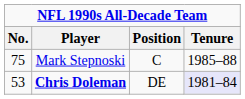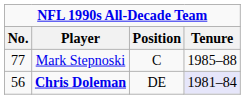(18, 60) 75 -> (18, 60) 77
(18, 82) 53 -> (18, 82) 56
